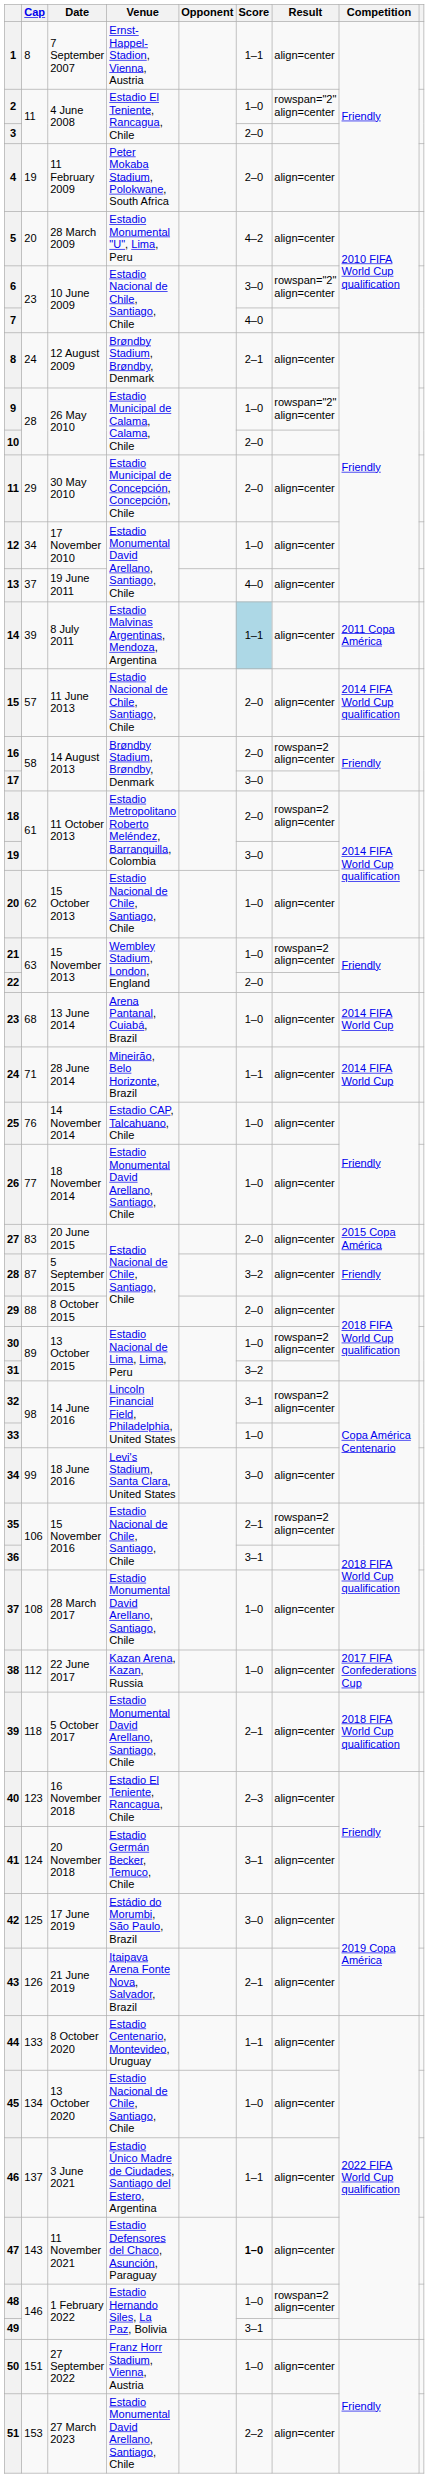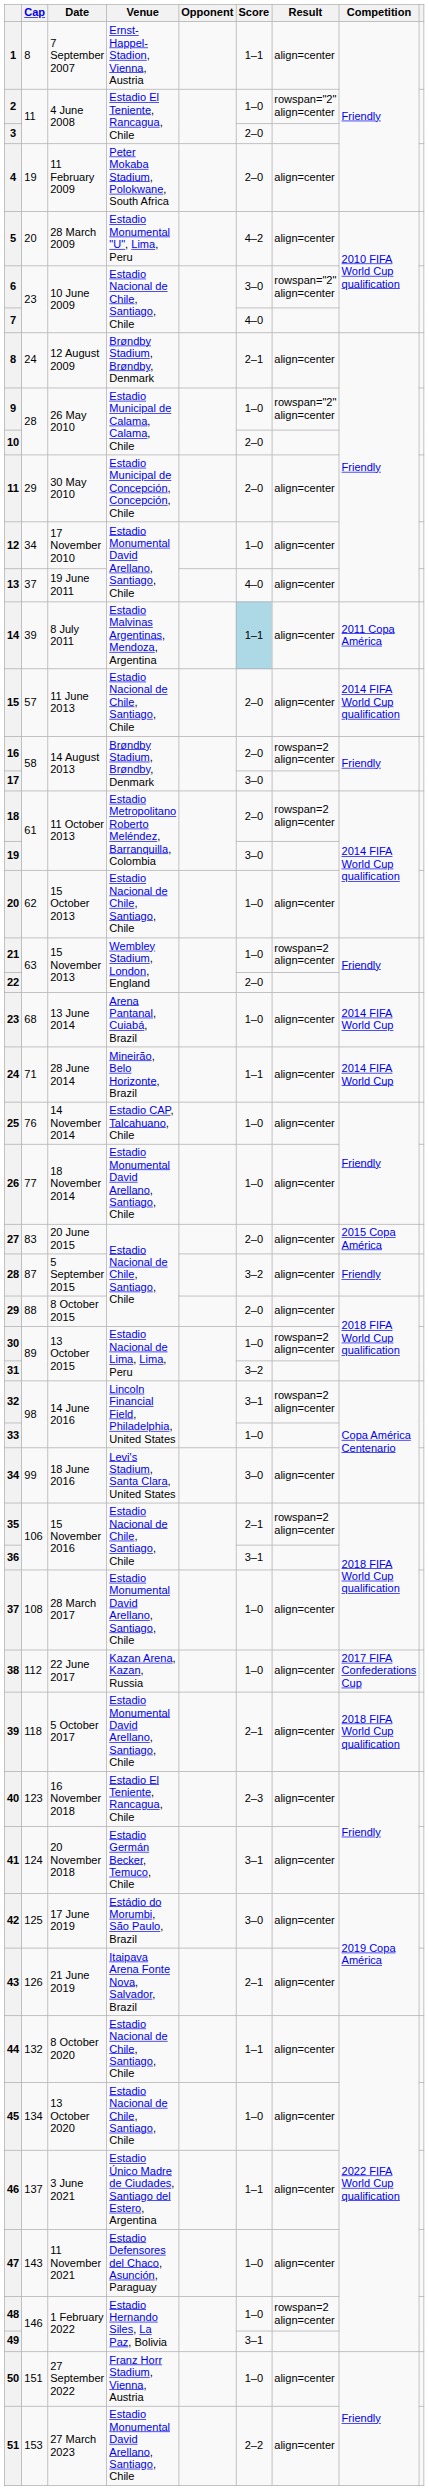(33, 2043) 133 -> (33, 2049) 132
(139, 2043) Estadio Centenario, Montevideo, Uruguay -> (138, 2049) Estadio Nacional de Chile, Santiago, Chile
(254, 2250) bold -> (254, 2263) normal
